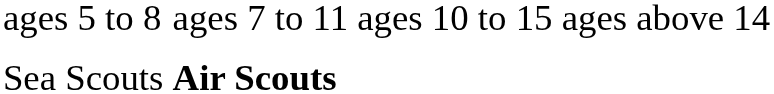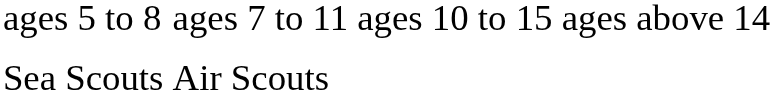(255, 77) bold -> (251, 77) normal
